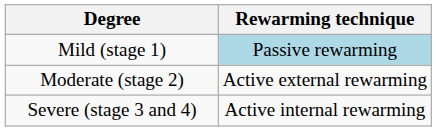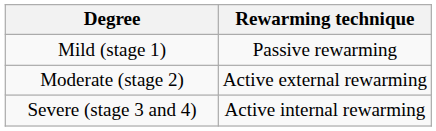(325, 49) lightblue background -> (325, 49) no background
